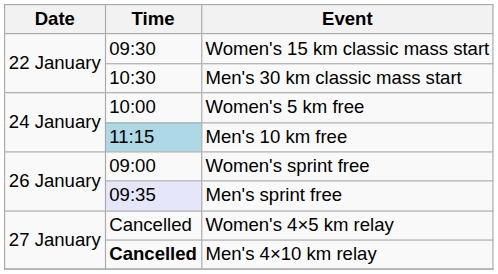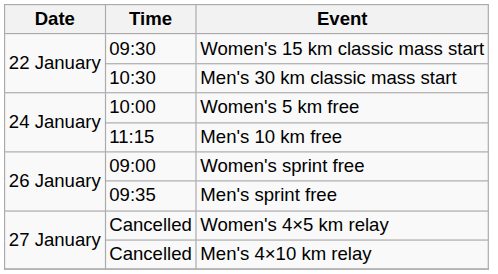(132, 136) lightblue background -> (132, 136) no background
(132, 195) lavender background -> (132, 195) no background
(153, 254) bold -> (151, 254) normal
